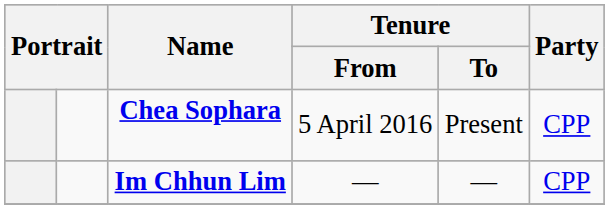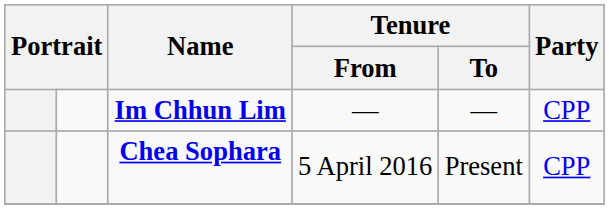rows swapped: (200, 181) <-> (200, 109)
